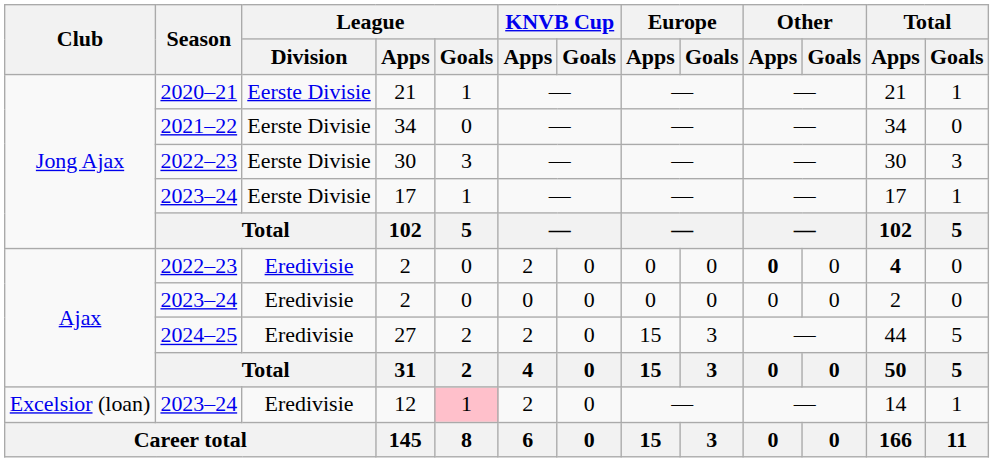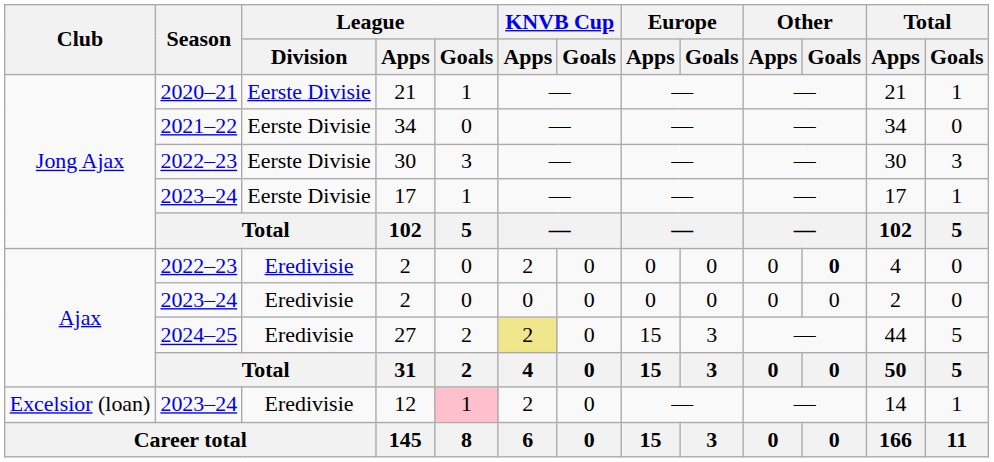(773, 265) bold -> (773, 265) normal
(834, 265) normal -> (834, 265) bold
(896, 265) bold -> (896, 265) normal
(528, 334) no background -> (528, 334) khaki background
